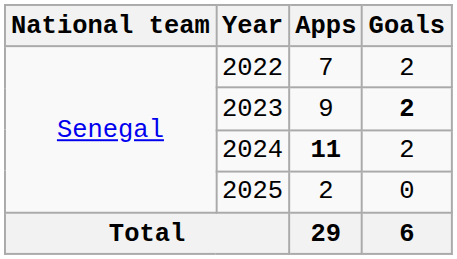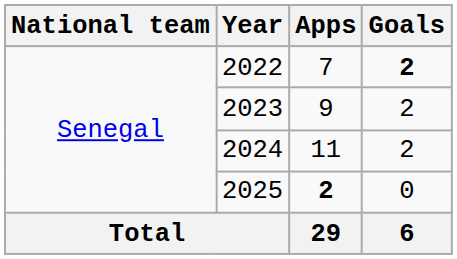(407, 67) normal -> (407, 67) bold
(407, 109) bold -> (407, 109) normal
(326, 150) bold -> (326, 150) normal
(326, 192) normal -> (326, 192) bold
